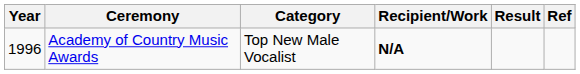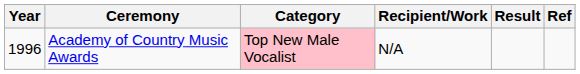(292, 48) no background -> (292, 48) pink background
(391, 48) bold -> (391, 48) normal
